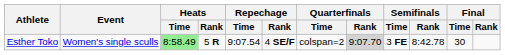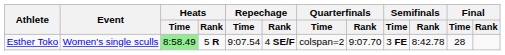(365, 43) lightgrey background -> (365, 43) no background
(460, 43) 30 -> (460, 43) 28
